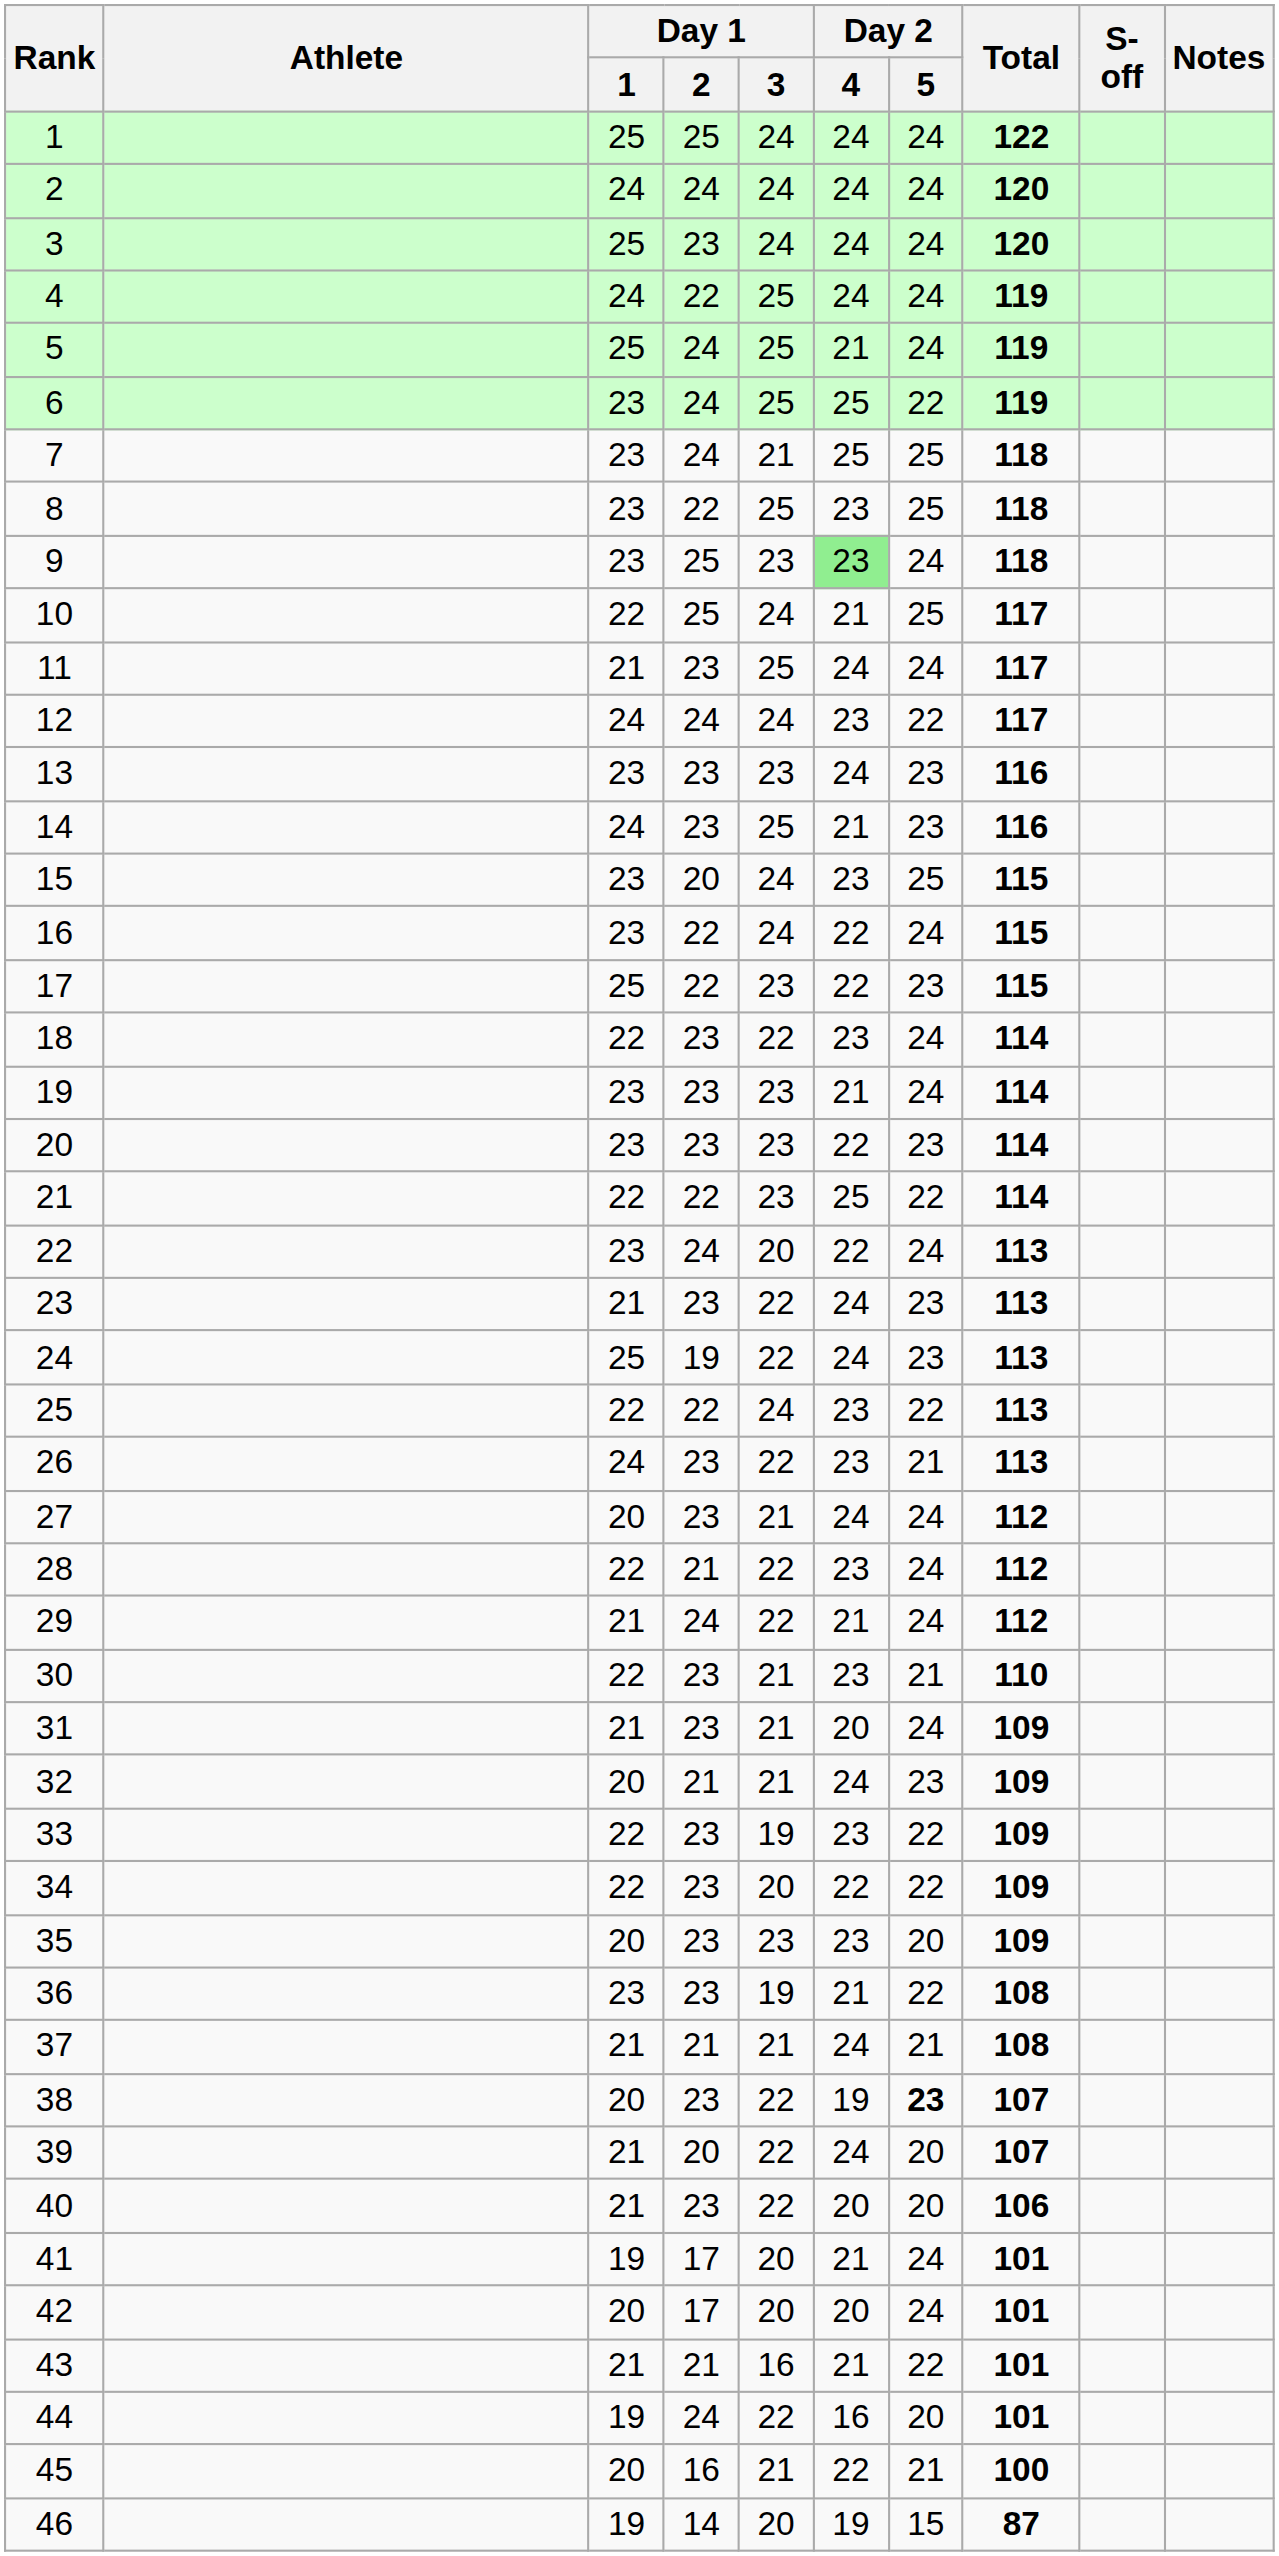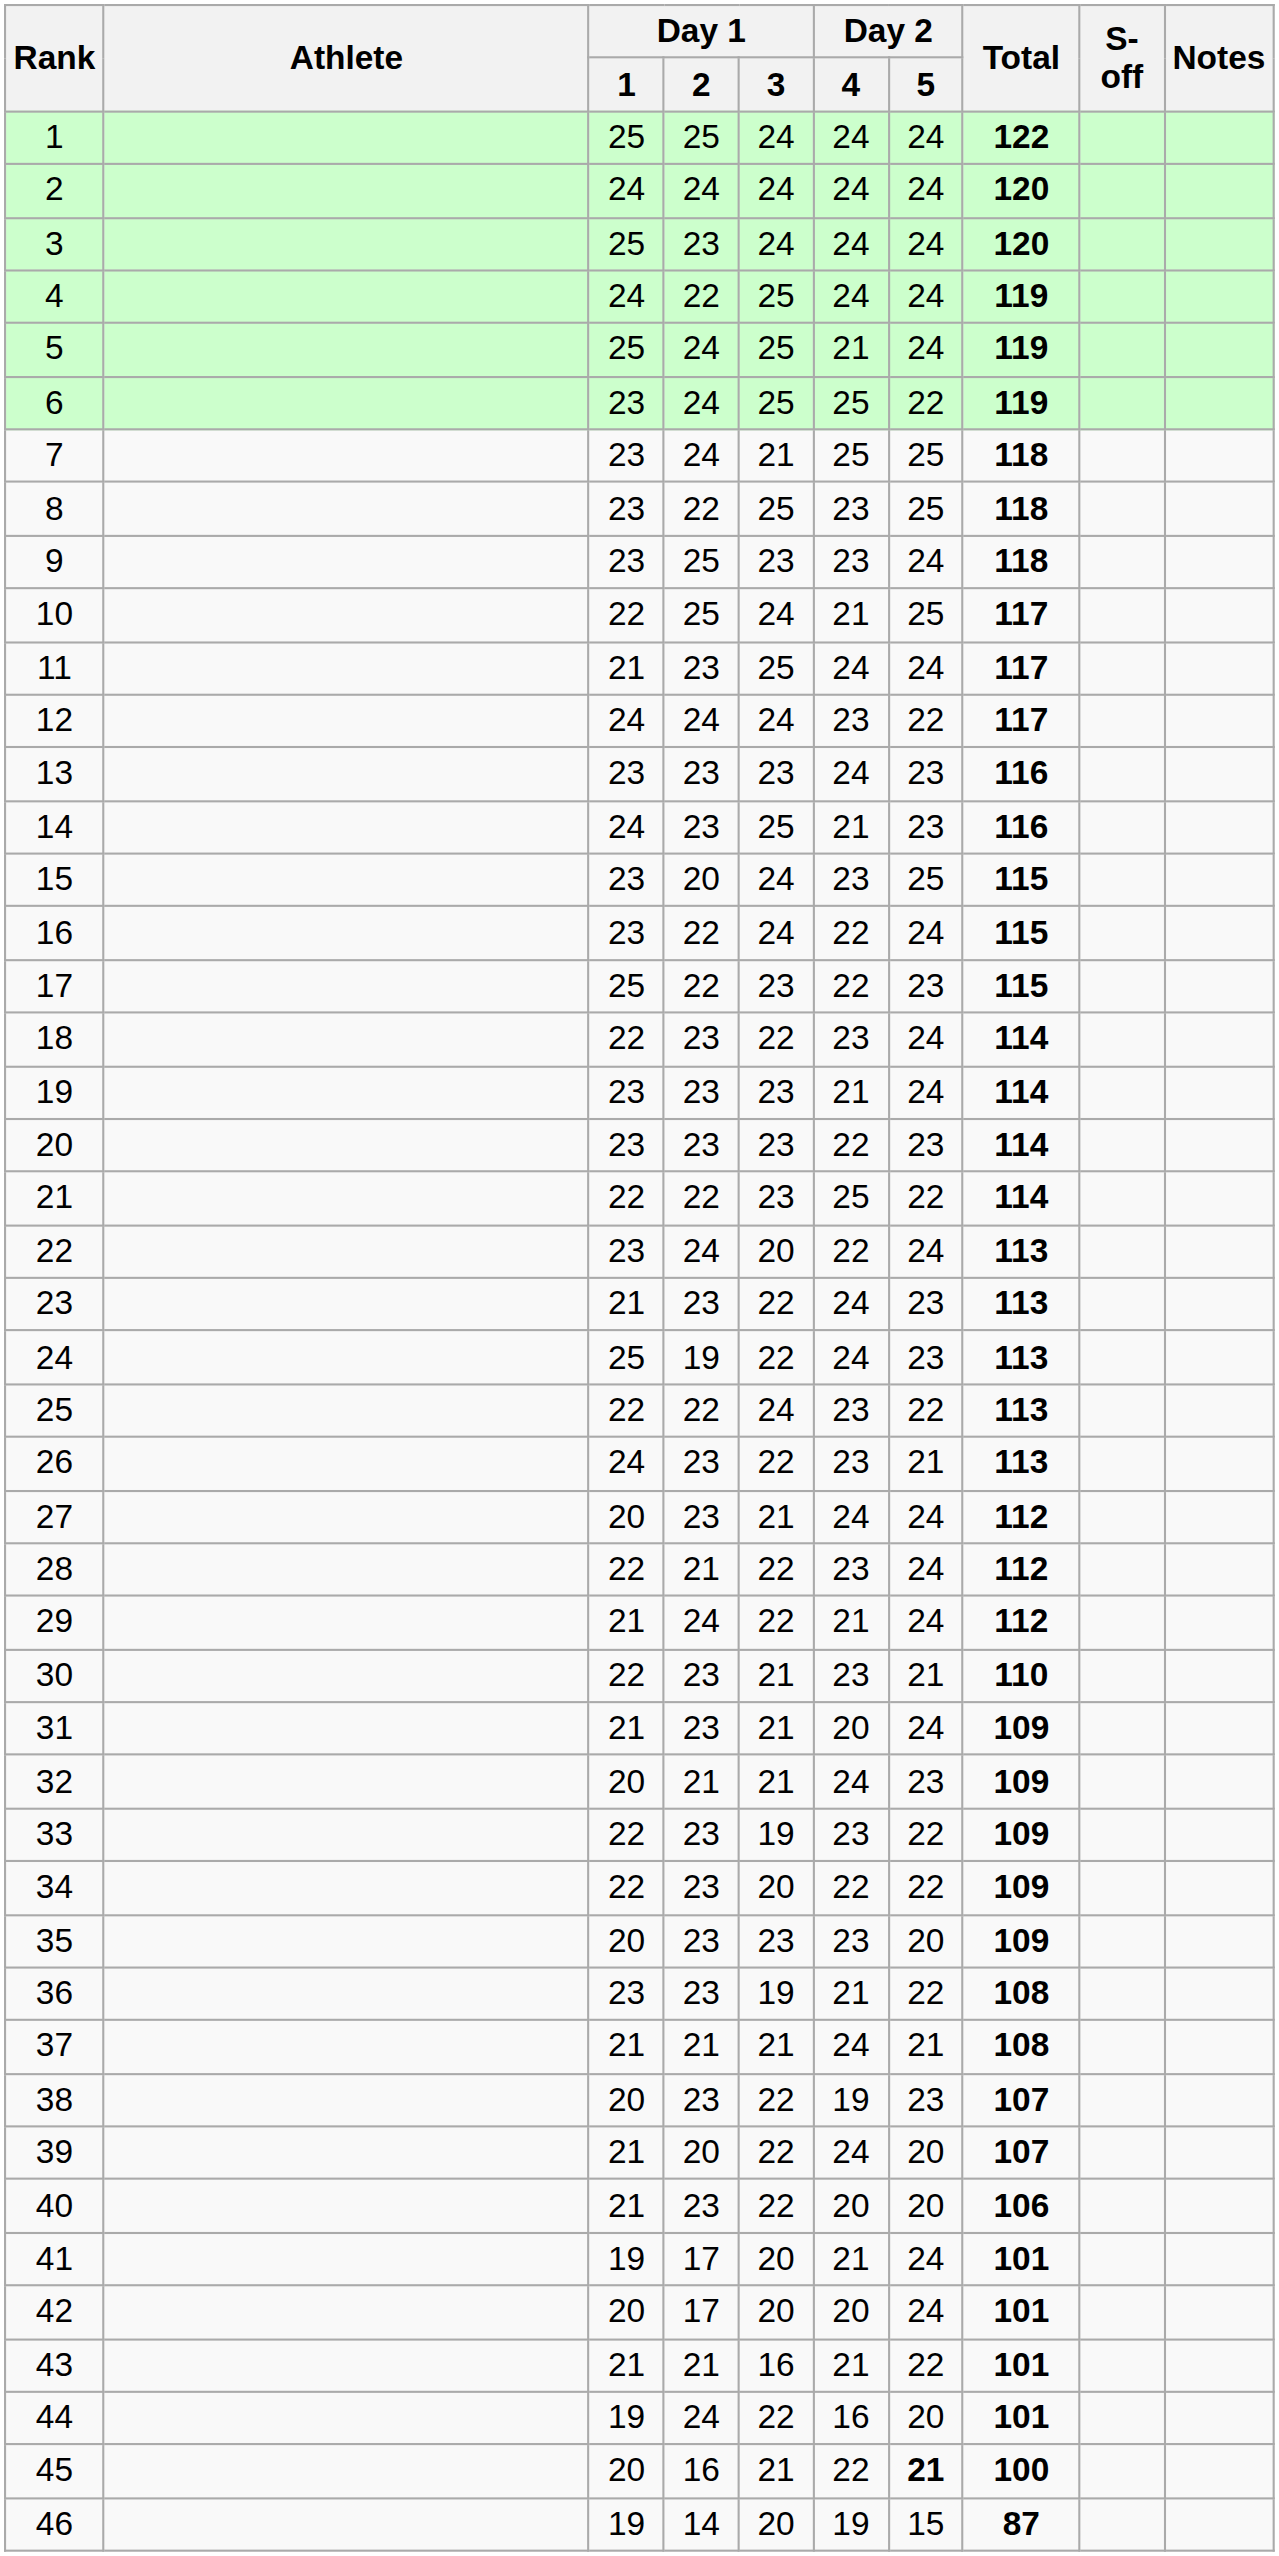(851, 561) lightgreen background -> (851, 561) no background
(926, 2099) bold -> (926, 2099) normal
(926, 2470) normal -> (926, 2470) bold
